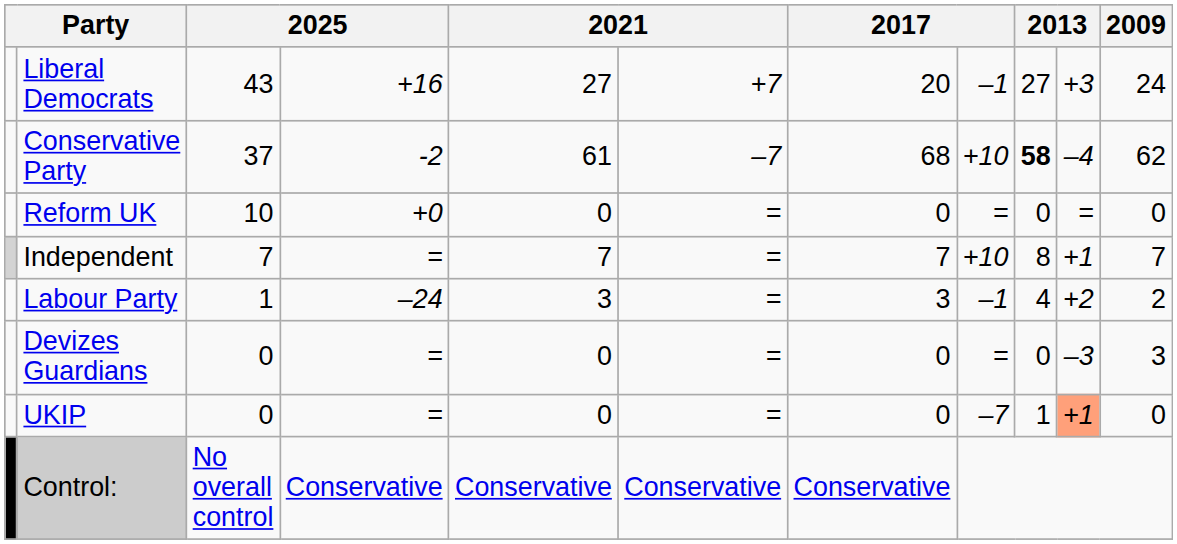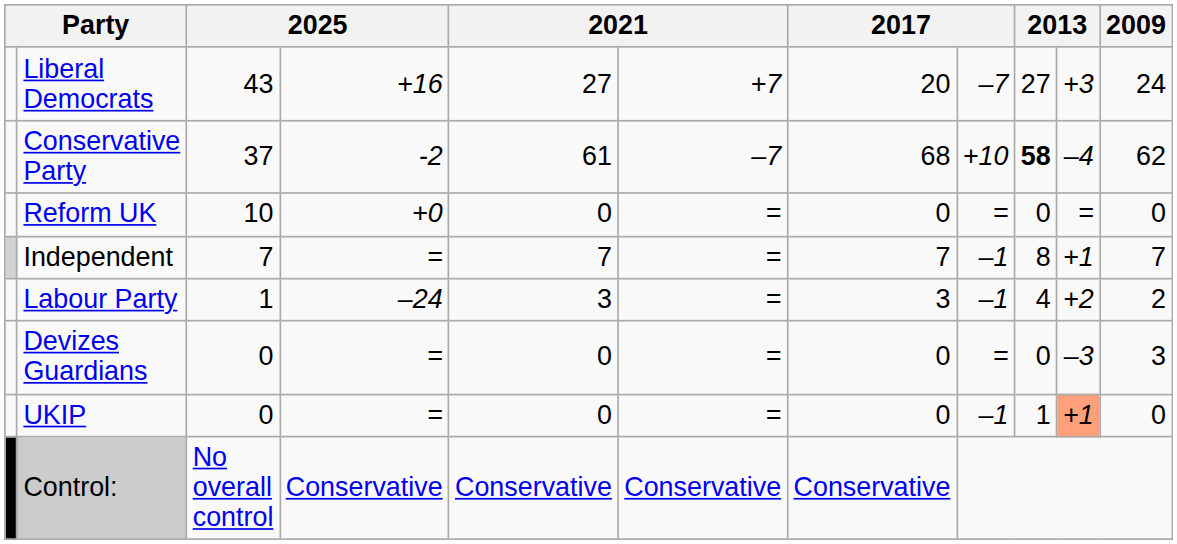(993, 83) –1 -> (993, 83) –7
(986, 256) +10 -> (993, 256) –1
(993, 414) –7 -> (993, 414) –1
